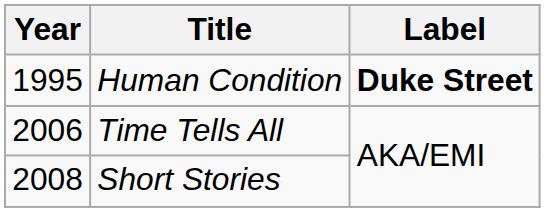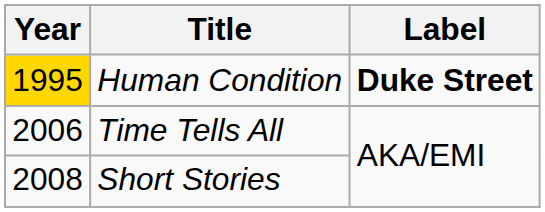(48, 79) no background -> (48, 79) gold background
